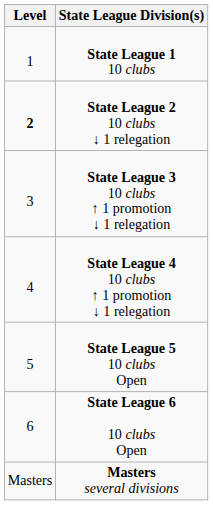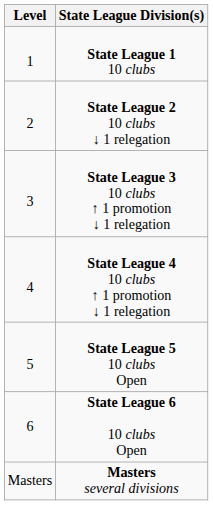(30, 123) bold -> (30, 123) normal
